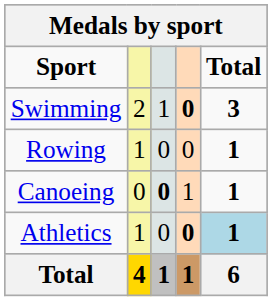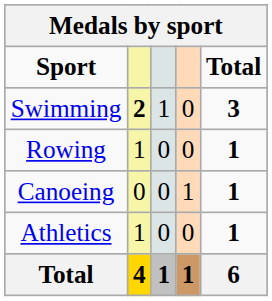(139, 108) normal -> (139, 108) bold
(188, 108) bold -> (188, 108) normal
(164, 191) bold -> (164, 191) normal
(188, 233) bold -> (188, 233) normal
(234, 233) lightblue background -> (234, 233) no background
